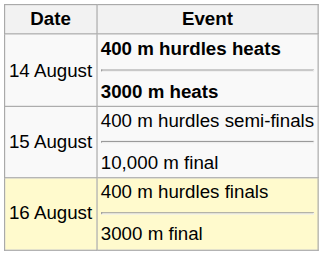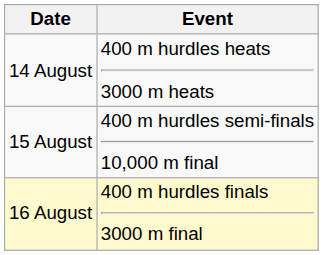(207, 70) bold -> (207, 70) normal
